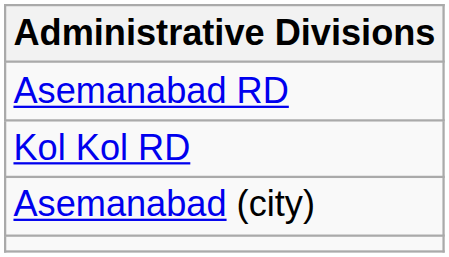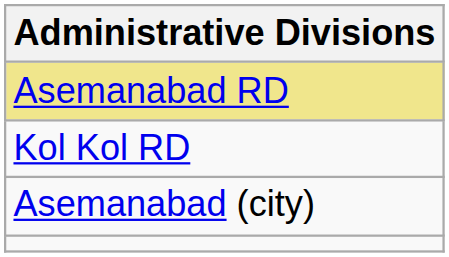(151, 90) no background -> (151, 90) khaki background
